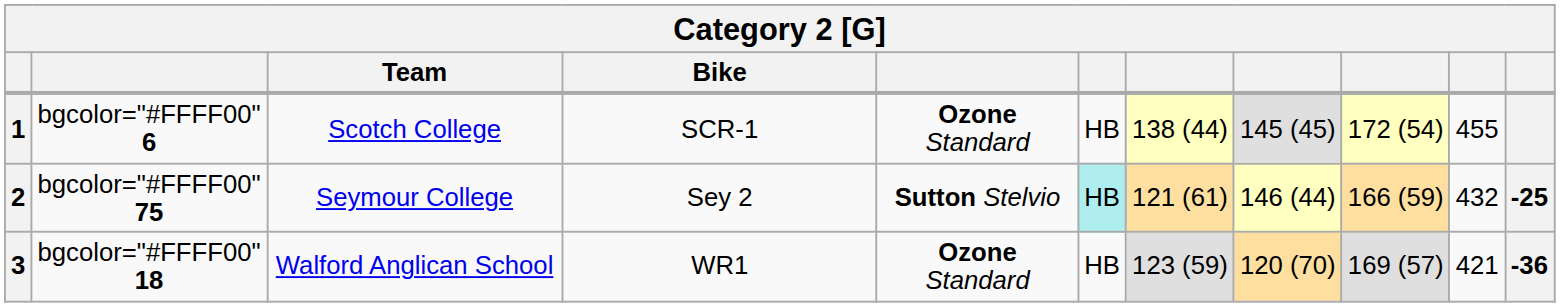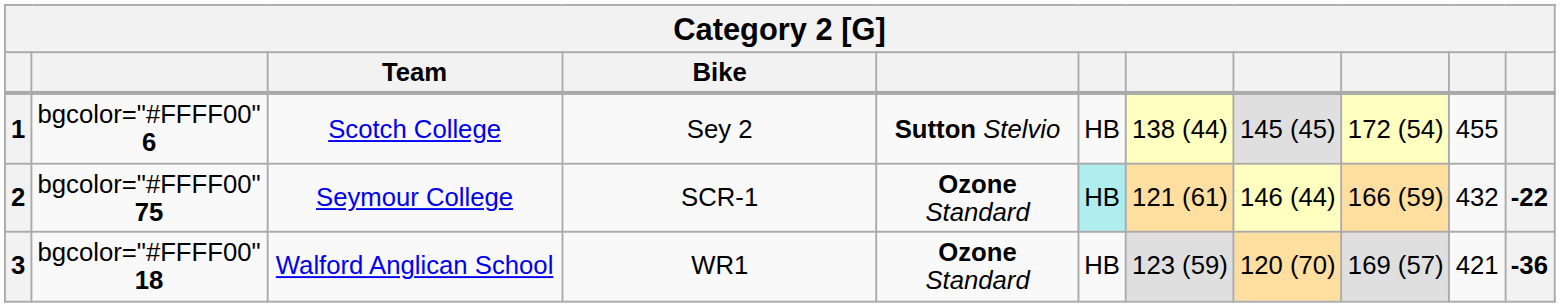(720, 129) SCR-1 -> (720, 129) Sey 2
(978, 129) Ozone Standard -> (978, 129) Sutton Stelvio
(720, 197) Sey 2 -> (720, 197) SCR-1
(978, 197) Sutton Stelvio -> (978, 197) Ozone Standard
(1529, 197) -25 -> (1529, 197) -22
